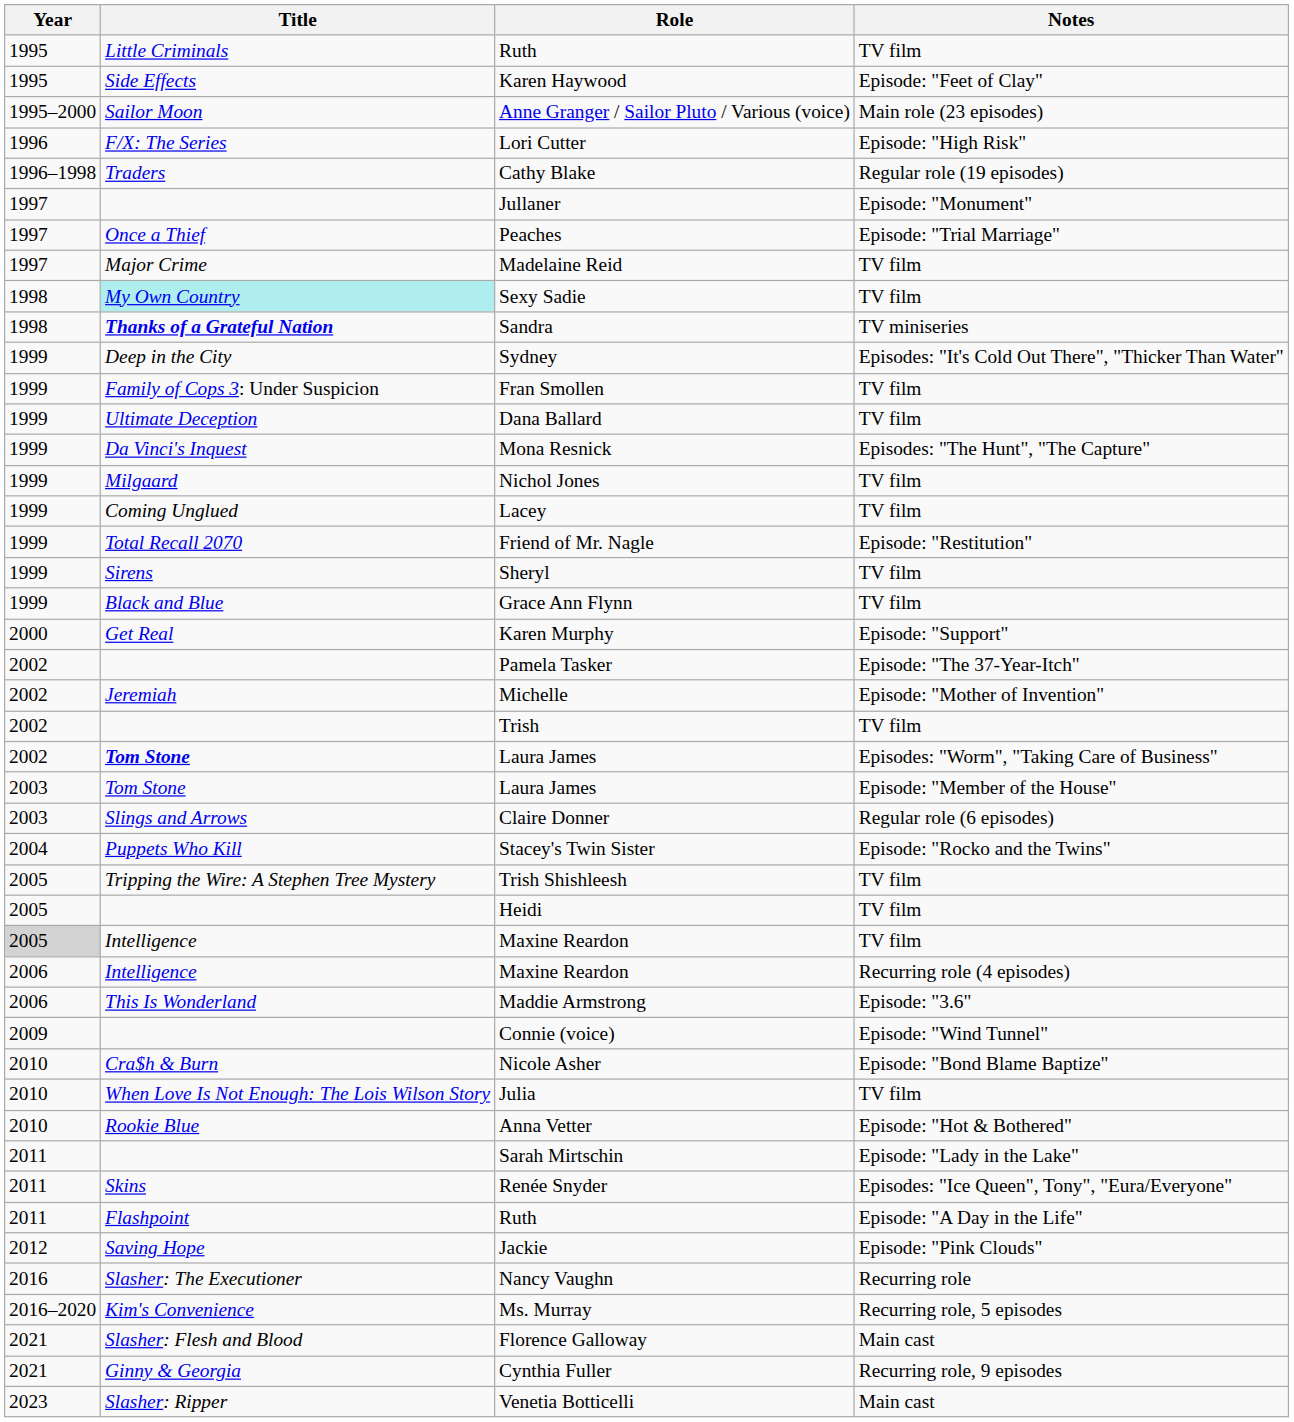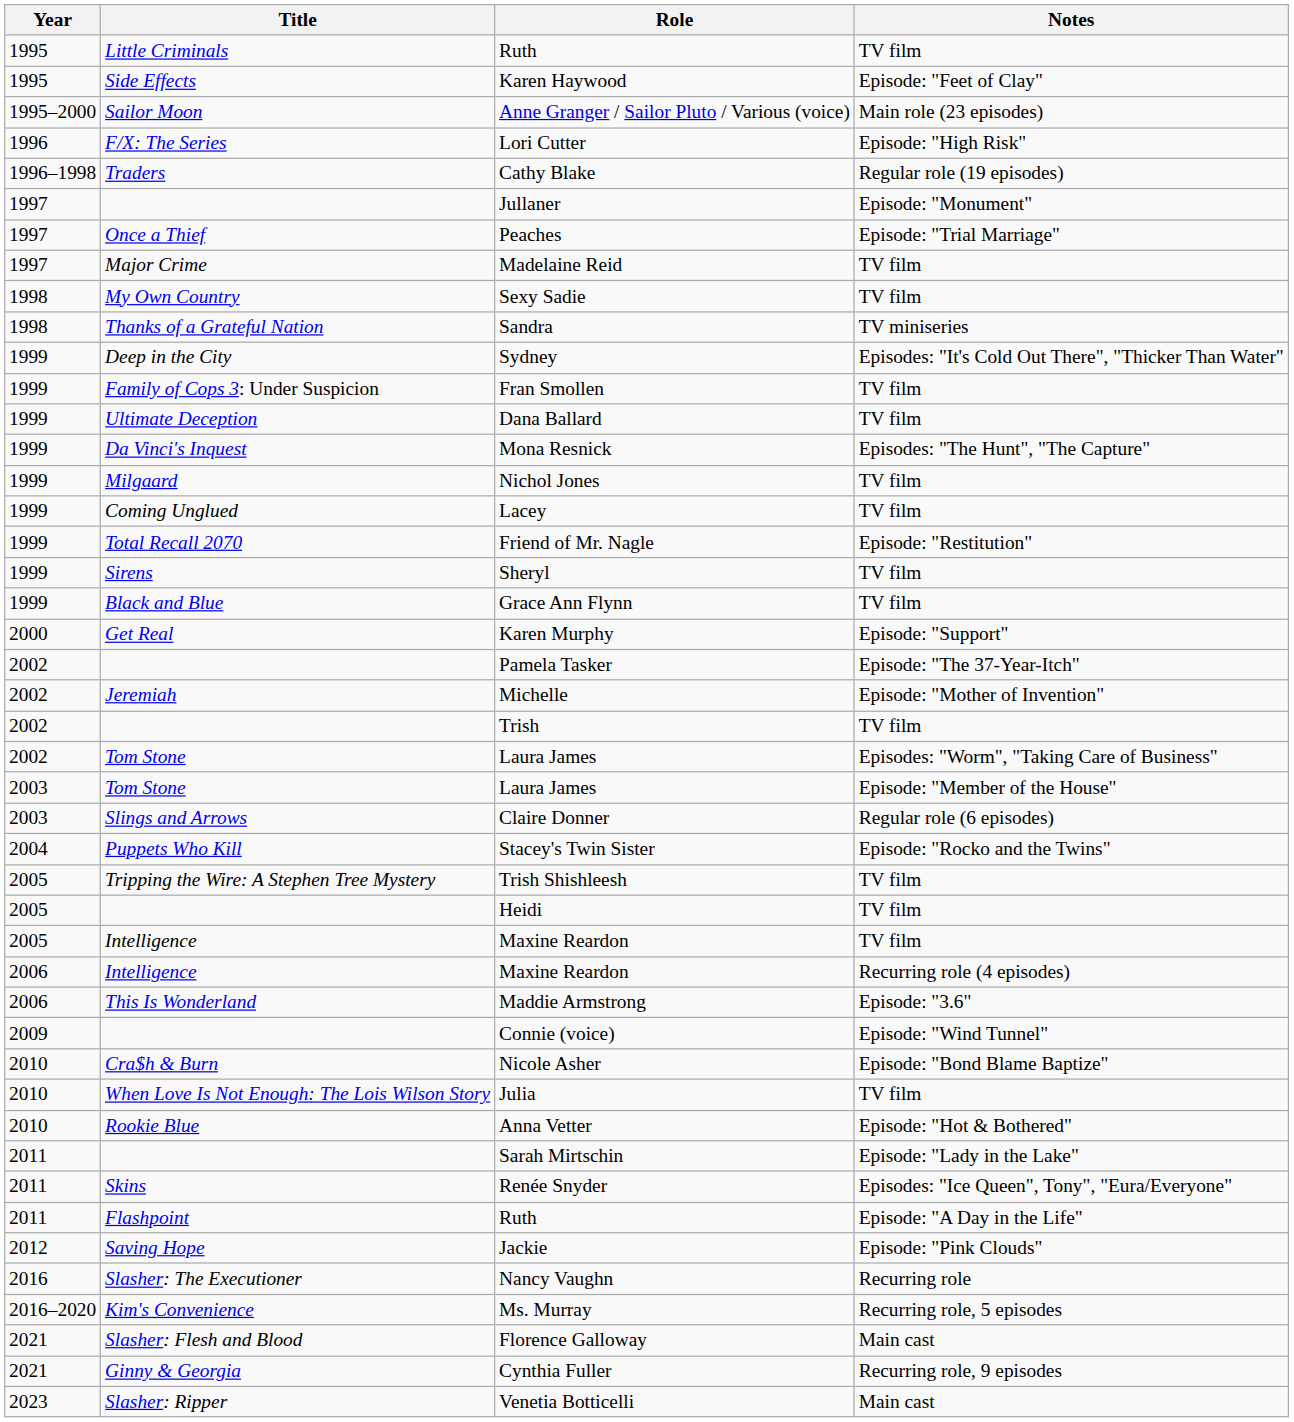(172, 296) paleturquoise background -> (172, 296) no background
(219, 326) bold -> (214, 326) normal
(148, 756) bold -> (145, 756) normal
(28, 940) lightgrey background -> (28, 940) no background
